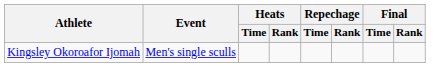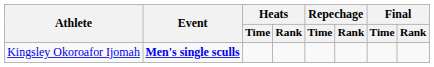(191, 53) normal -> (193, 53) bold
